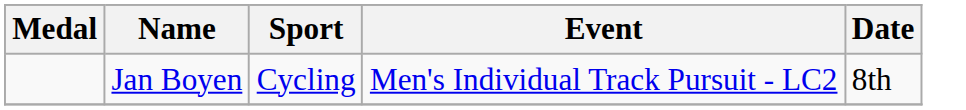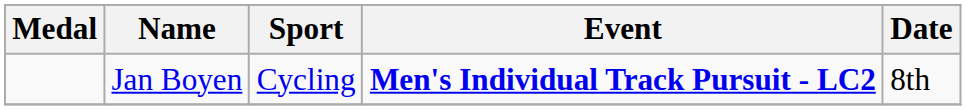(604, 78) normal -> (623, 78) bold
